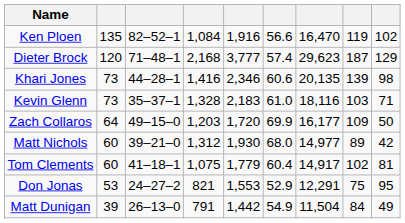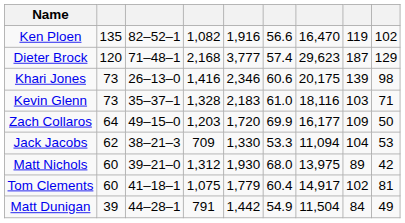(204, 36) 1,084 -> (204, 36) 1,082
(154, 79) 44–28–1 -> (154, 79) 26–13–0
(319, 79) 20,135 -> (319, 79) 20,175
+ row: (50, 143)
(319, 143) 14,977 -> (319, 164) 13,975
- row: (50, 185)
(154, 206) 26–13–0 -> (154, 206) 44–28–1
